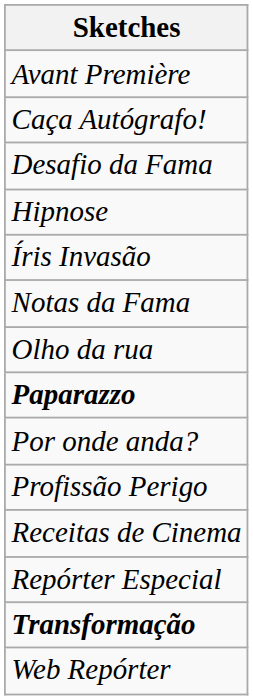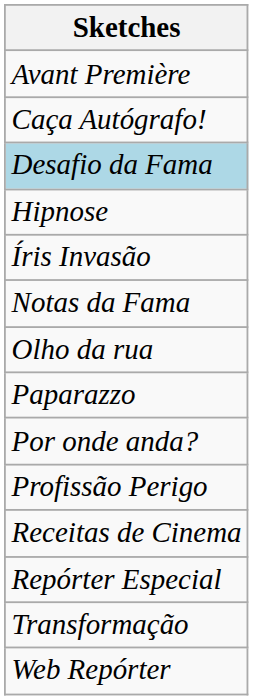(112, 165) no background -> (112, 165) lightblue background
(74, 394) bold -> (74, 394) normal
(104, 624) bold -> (100, 624) normal
